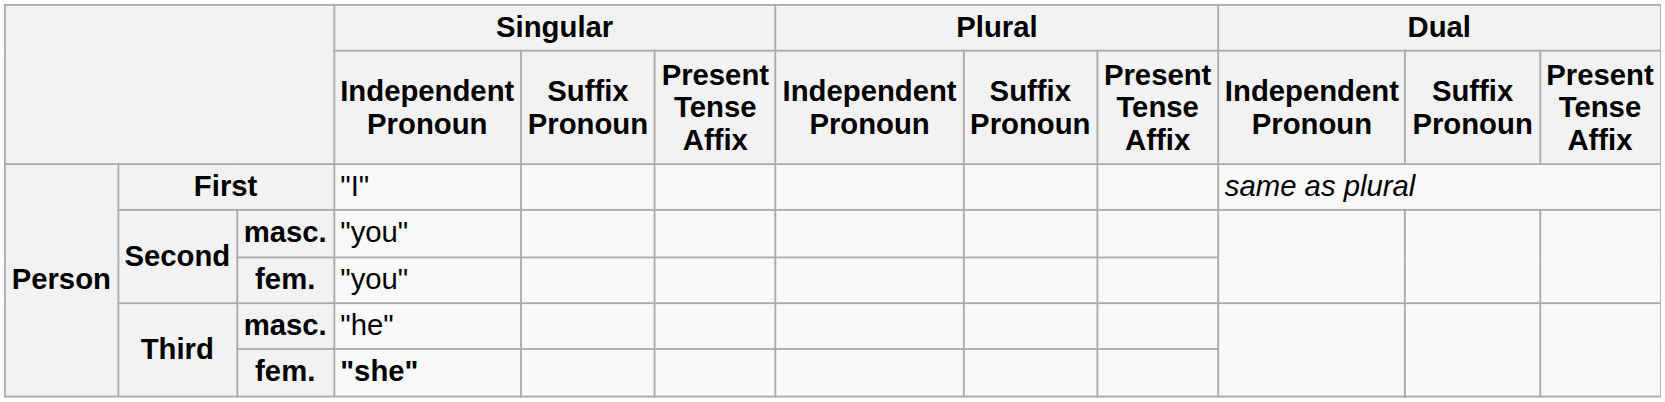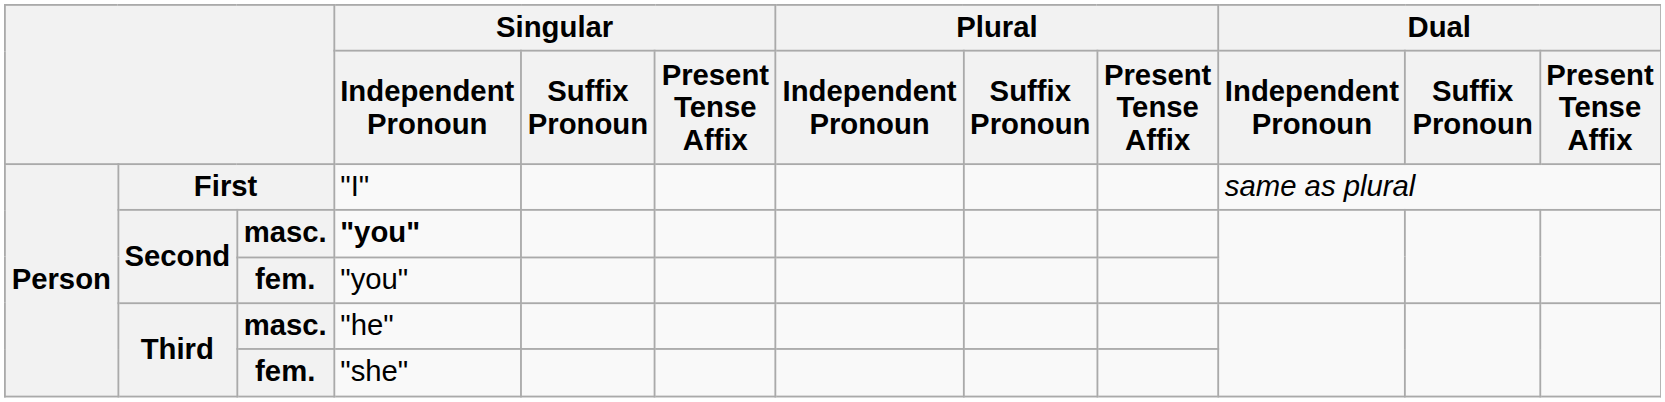(374, 232) normal -> (380, 232) bold
(379, 372) bold -> (374, 372) normal
